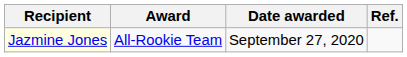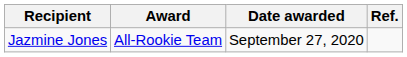(58, 39) lightyellow background -> (58, 39) no background
